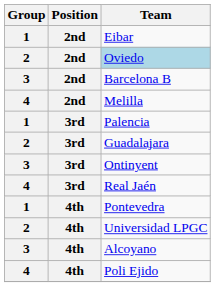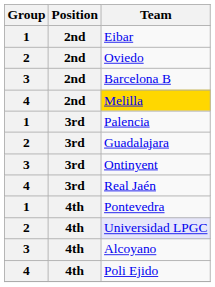(124, 57) lightblue background -> (124, 57) no background
(123, 100) no background -> (123, 100) gold background
(156, 228) no background -> (156, 228) lavender background
